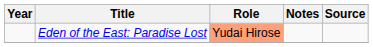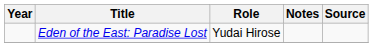(246, 33) lightsalmon background -> (246, 33) no background
